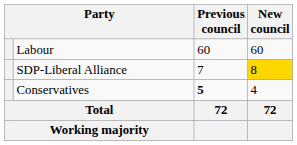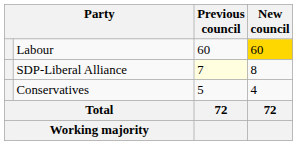(257, 49) no background -> (257, 49) gold background
(200, 69) no background -> (200, 69) lightyellow background
(254, 69) gold background -> (254, 69) no background
(200, 89) bold -> (200, 89) normal
